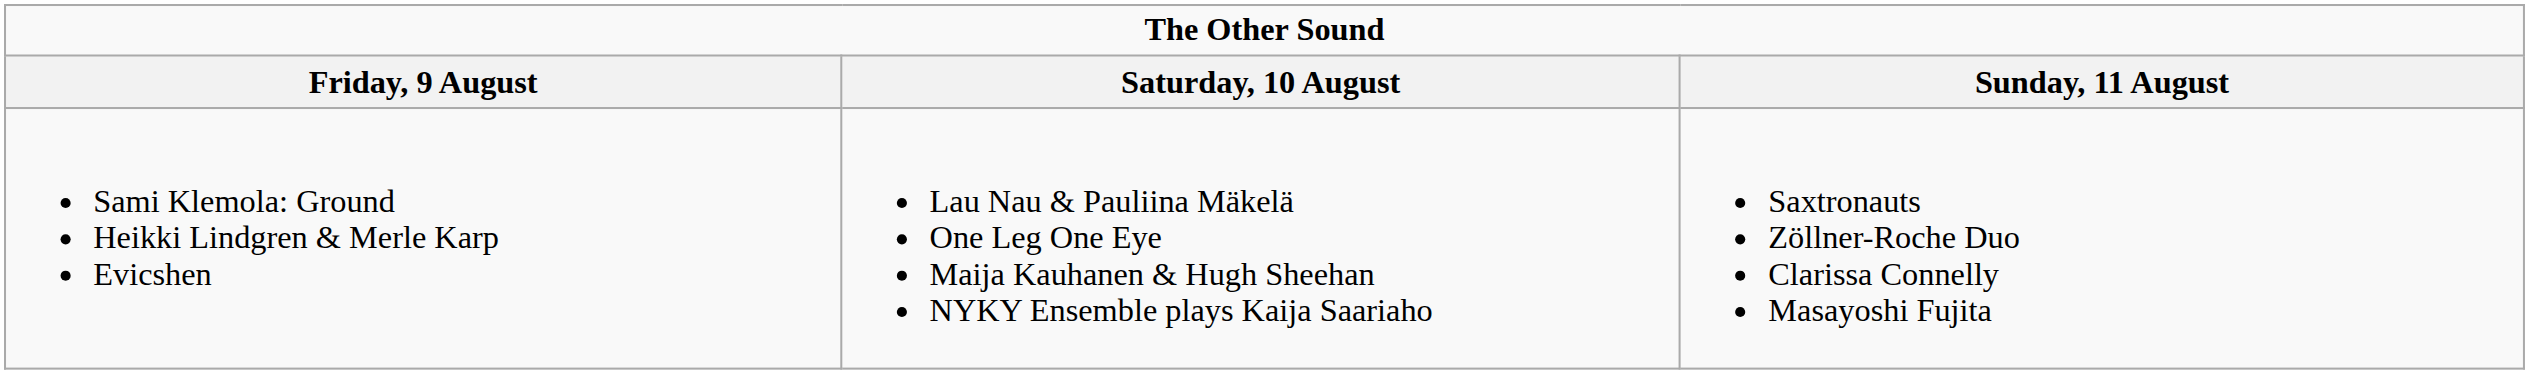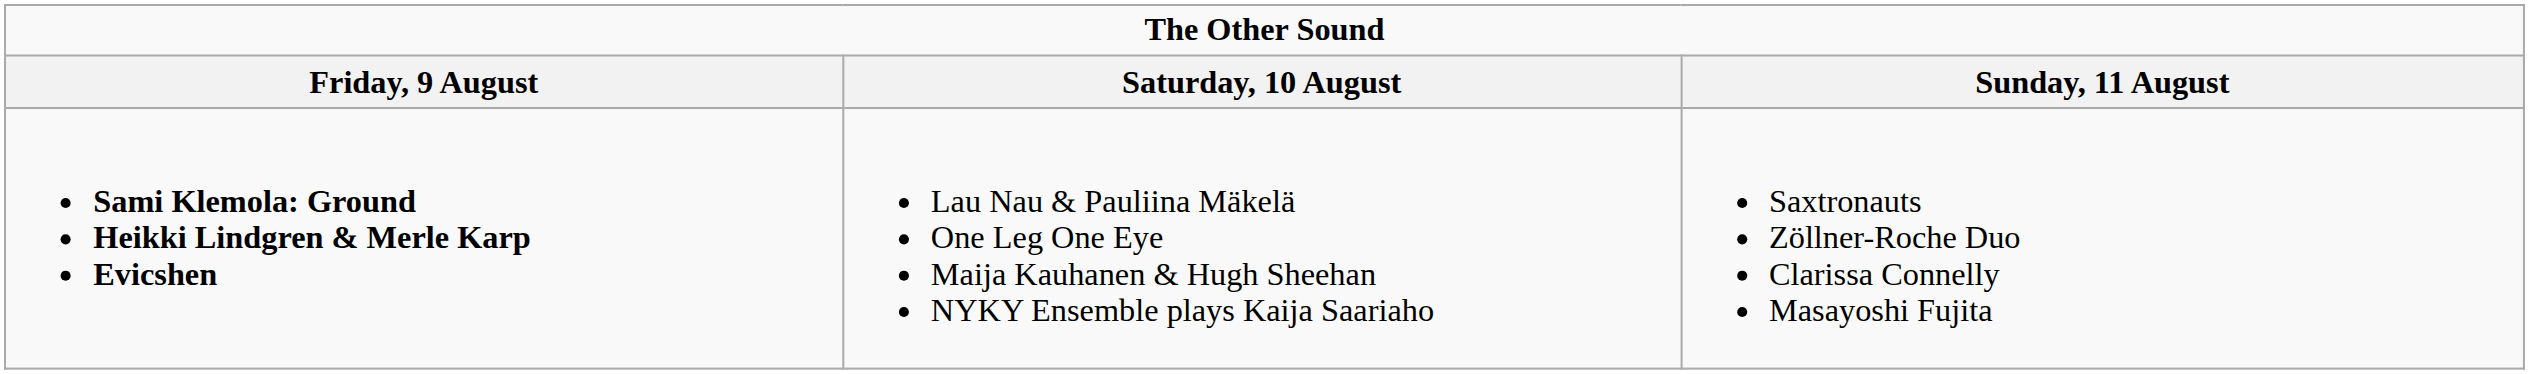(423, 238) normal -> (424, 238) bold
